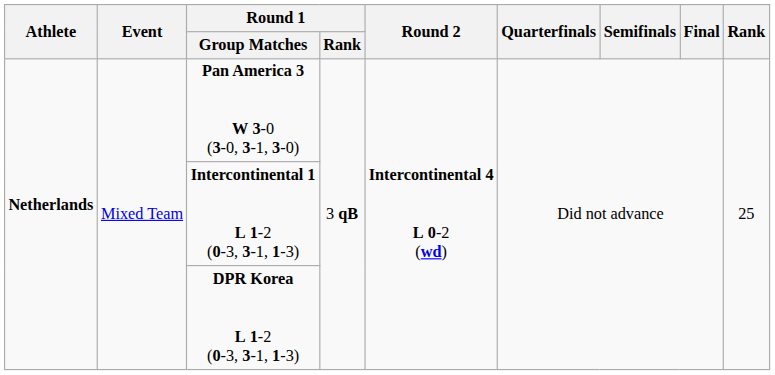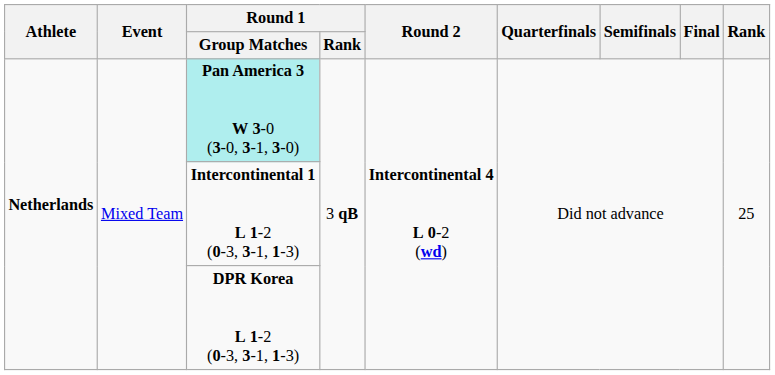(253, 110) no background -> (253, 110) paleturquoise background
